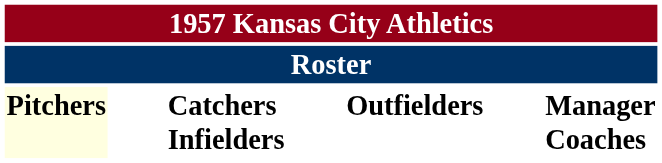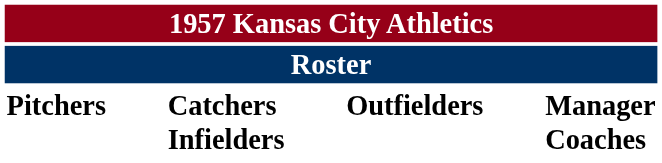(56, 105) lightyellow background -> (56, 105) no background
